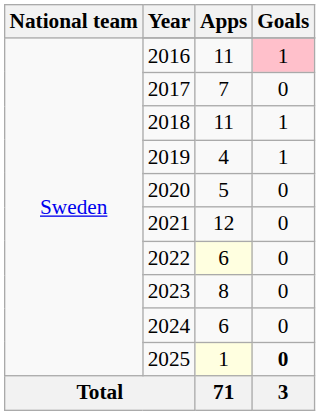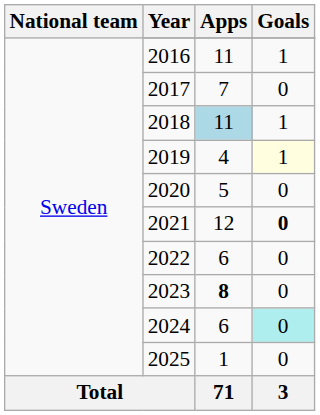(283, 55) pink background -> (283, 55) no background
(224, 122) no background -> (224, 122) lightblue background
(283, 156) no background -> (283, 156) lightyellow background
(283, 223) normal -> (283, 223) bold
(224, 257) lightyellow background -> (224, 257) no background
(224, 291) normal -> (224, 291) bold
(283, 325) no background -> (283, 325) paleturquoise background
(224, 358) lightyellow background -> (224, 358) no background
(283, 358) bold -> (283, 358) normal
